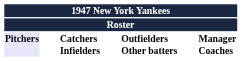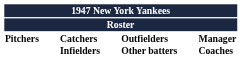(22, 39) lavender background -> (22, 39) no background
